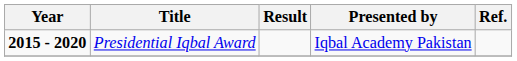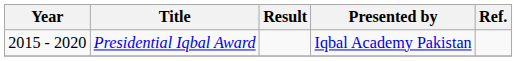(47, 42) bold -> (47, 42) normal
